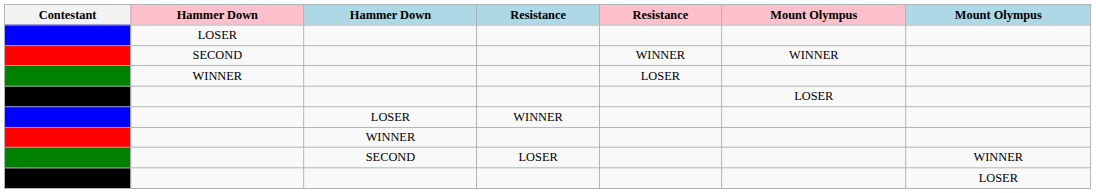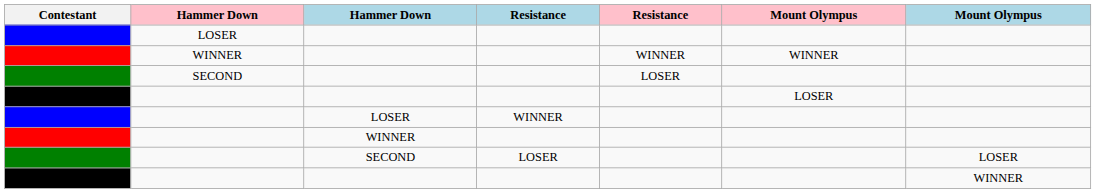(217, 55) SECOND -> (217, 55) WINNER
(217, 76) WINNER -> (217, 76) SECOND
(998, 158) WINNER -> (998, 158) LOSER
(998, 178) LOSER -> (998, 178) WINNER
